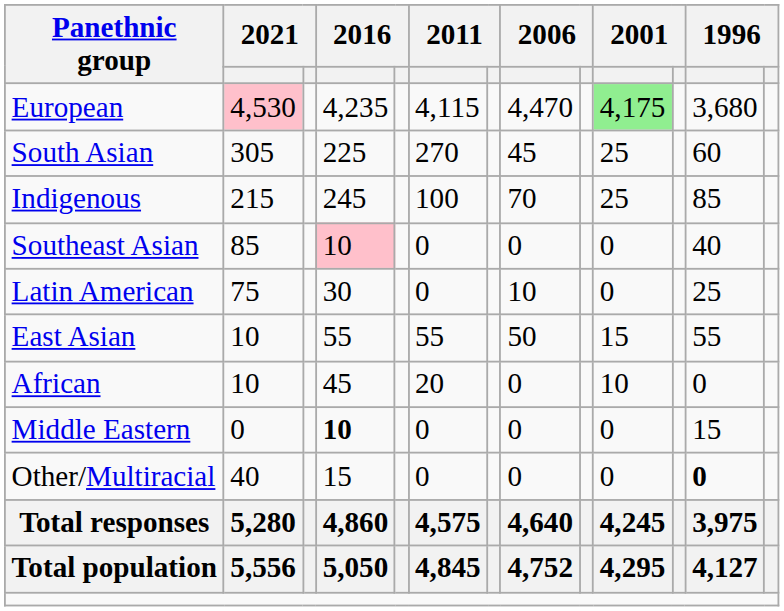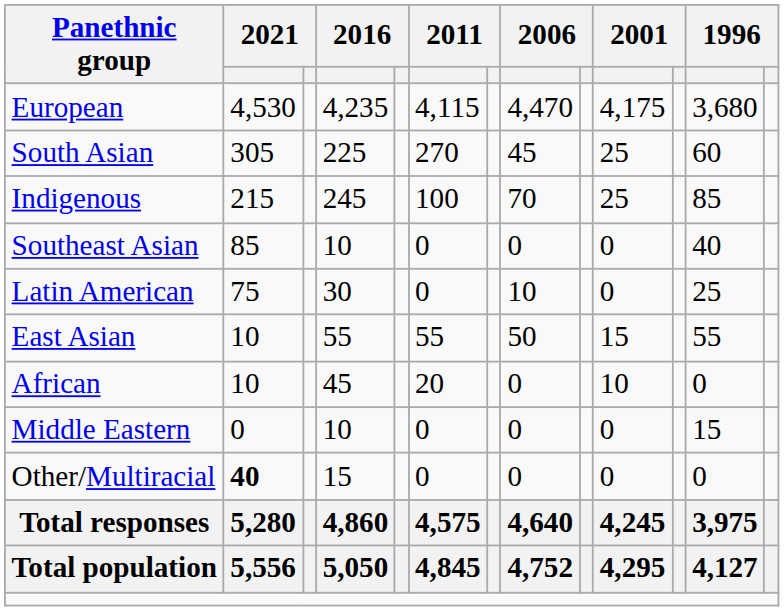(263, 106) pink background -> (263, 106) no background
(633, 106) lightgreen background -> (633, 106) no background
(337, 245) pink background -> (337, 245) no background
(337, 429) bold -> (337, 429) normal
(245, 475) normal -> (245, 475) bold
(699, 475) bold -> (699, 475) normal
